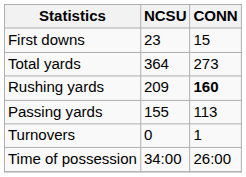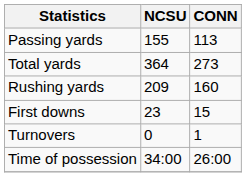rows swapped: (46, 40) <-> (55, 111)
(206, 88) bold -> (206, 88) normal
